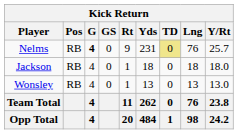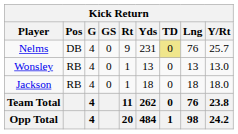(74, 48) RB -> (74, 48) DB
(92, 48) bold -> (92, 48) normal
rows swapped: (34, 66) <-> (34, 84)
